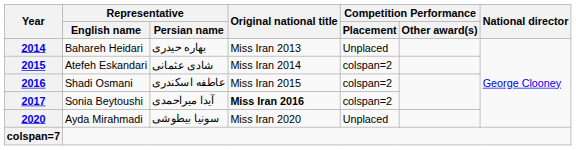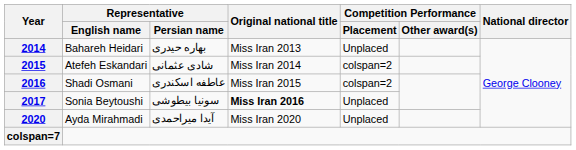(183, 101) آیدا میراحمدی -> (186, 101) سونیا بیطوشی
(367, 101) colspan=2 -> (365, 101) Unplaced
(186, 118) سونیا بیطوشی -> (183, 118) آیدا میراحمدی
